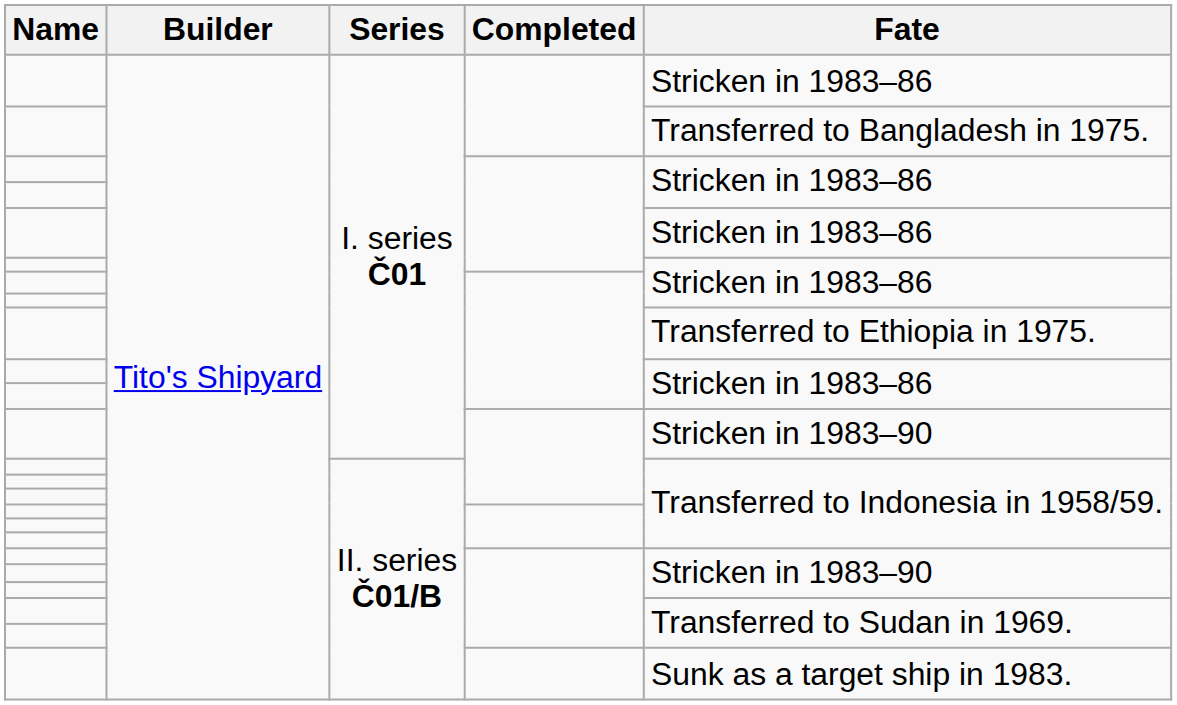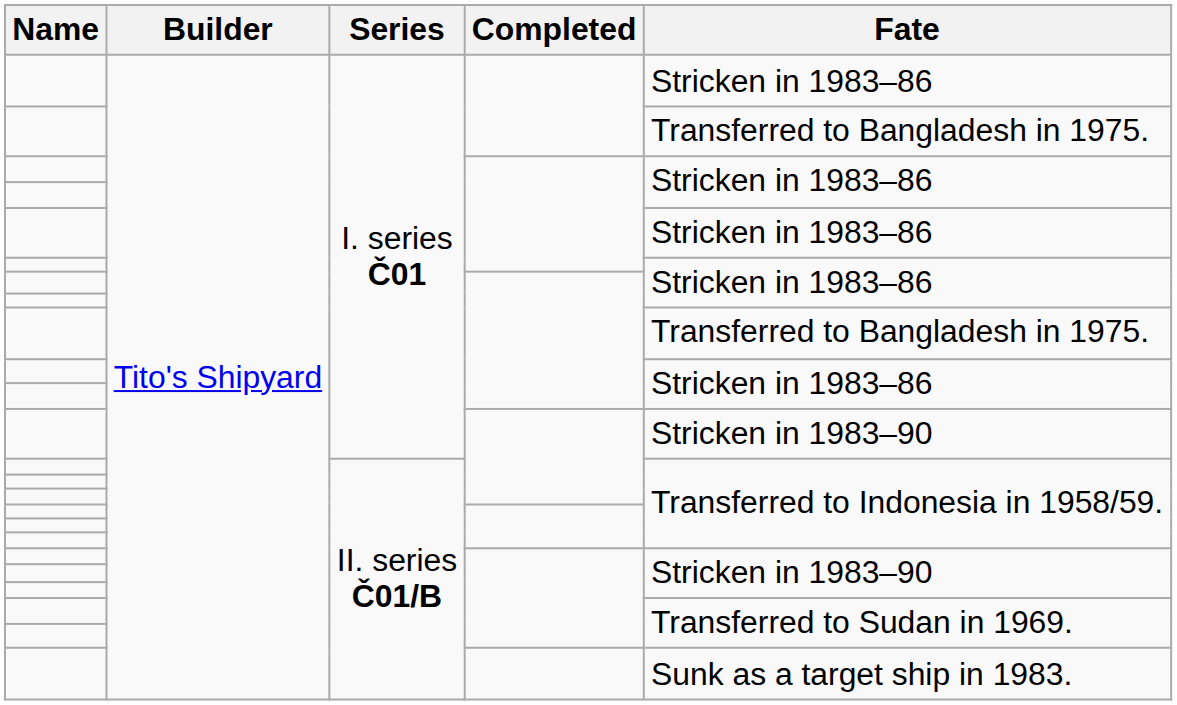(873, 332) Transferred to Ethiopia in 1975. -> (900, 332) Transferred to Bangladesh in 1975.
